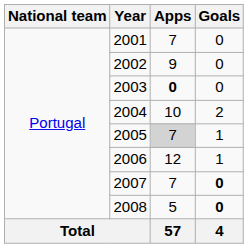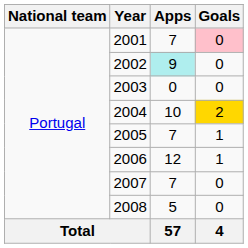(219, 40) no background -> (219, 40) pink background
(173, 64) no background -> (173, 64) paleturquoise background
(173, 87) bold -> (173, 87) normal
(219, 111) no background -> (219, 111) gold background
(173, 135) lightgrey background -> (173, 135) no background
(219, 183) bold -> (219, 183) normal
(219, 207) bold -> (219, 207) normal
